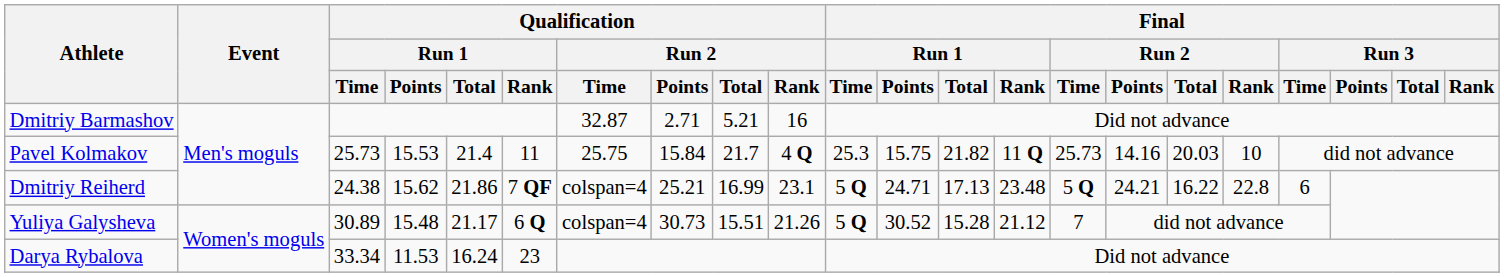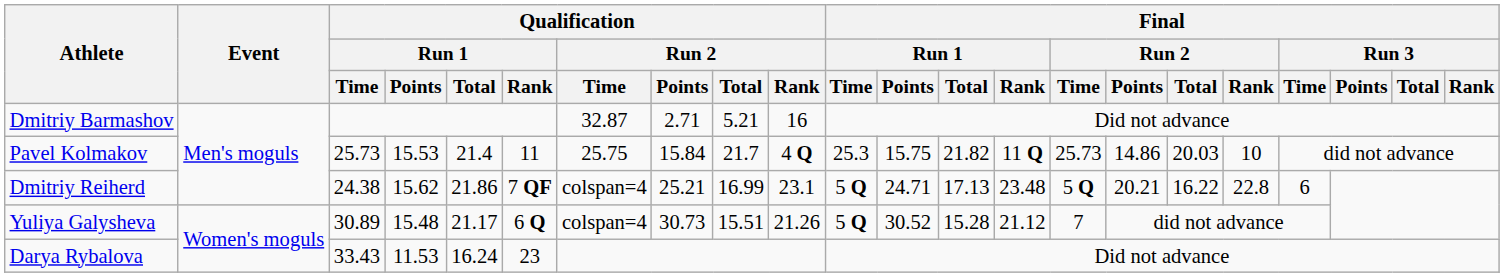(1137, 154) 14.16 -> (1137, 154) 14.86
(1137, 188) 24.21 -> (1137, 188) 20.21
(357, 255) 33.34 -> (357, 255) 33.43
